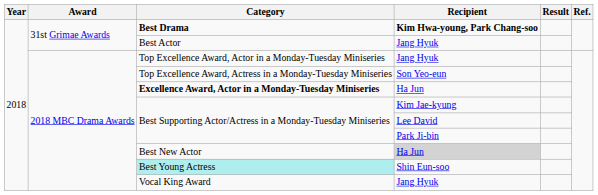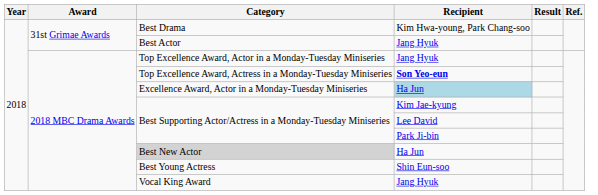(164, 27) bold -> (162, 27) normal
(467, 27) bold -> (463, 27) normal
(421, 74) normal -> (422, 74) bold
(259, 89) bold -> (253, 89) normal
(410, 89) no background -> (410, 89) lightblue background
(170, 151) no background -> (170, 151) lightgrey background
(410, 151) lightgrey background -> (410, 151) no background
(177, 167) paleturquoise background -> (177, 167) no background
